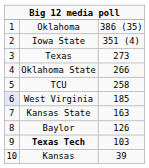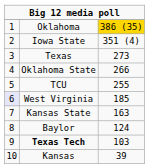(121, 27) no background -> (121, 27) gold background
(121, 84) 258 -> (121, 84) 255
(121, 128) 126 -> (121, 128) 124
